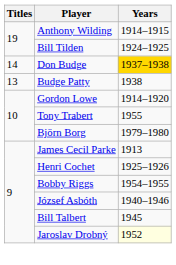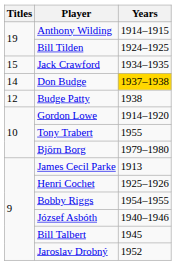+ row: (69, 64)
(12, 81) 13 -> (12, 98) 12
(131, 234) lightyellow background -> (131, 251) no background
